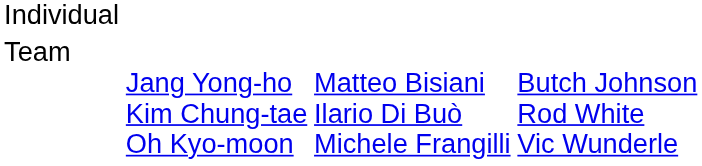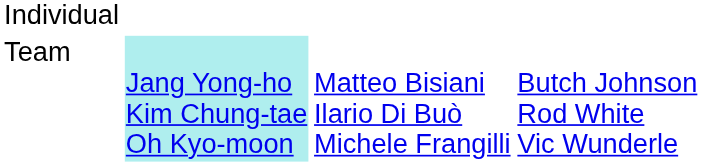(217, 113) no background -> (217, 113) paleturquoise background
